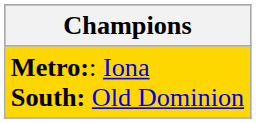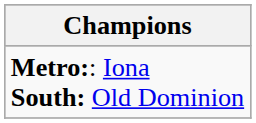(128, 81) gold background -> (128, 81) no background
